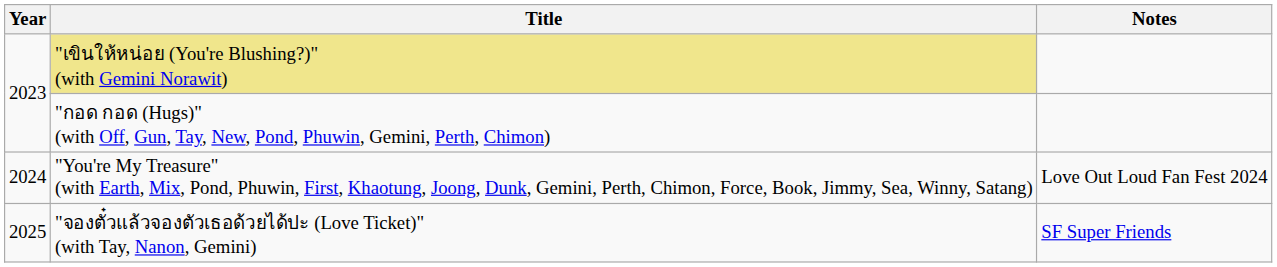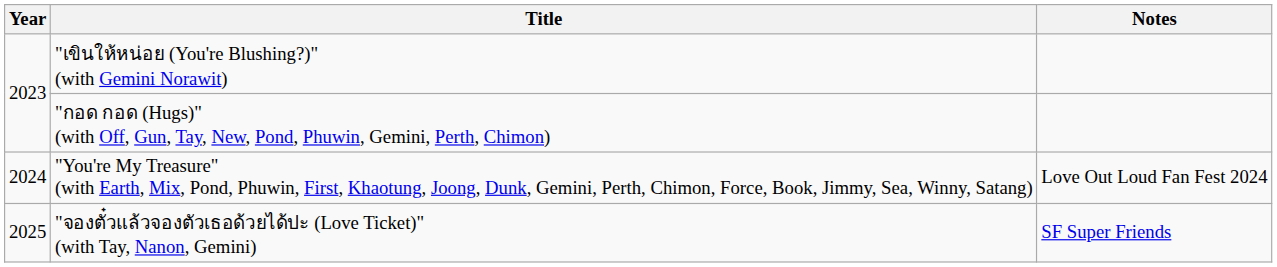(187, 65) khaki background -> (187, 65) no background
